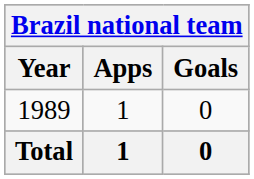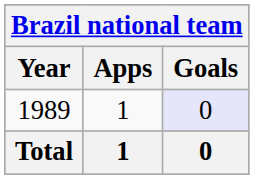(206, 109) no background -> (206, 109) lavender background
